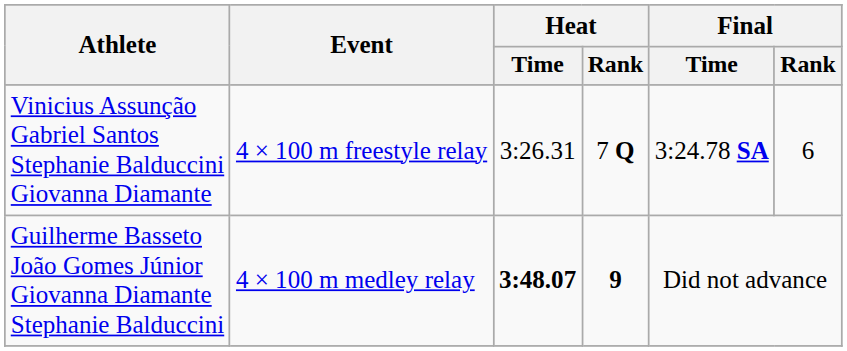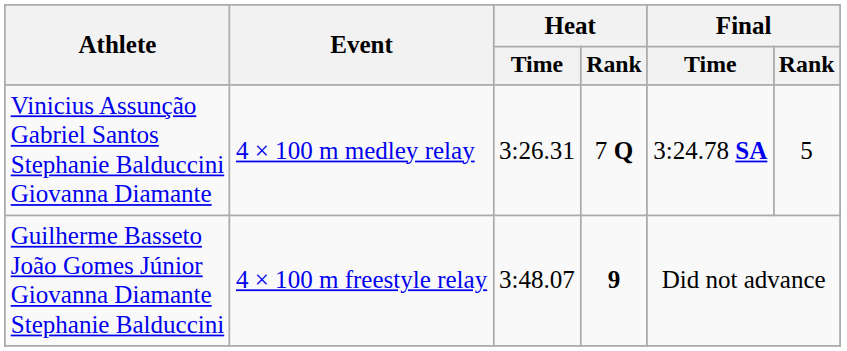(362, 150) 4 × 100 m freestyle relay -> (355, 150) 4 × 100 m medley relay
(808, 150) 6 -> (807, 150) 5
(355, 280) 4 × 100 m medley relay -> (362, 280) 4 × 100 m freestyle relay
(538, 280) bold -> (537, 280) normal
